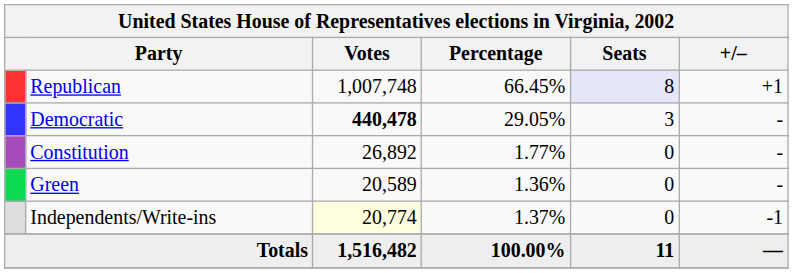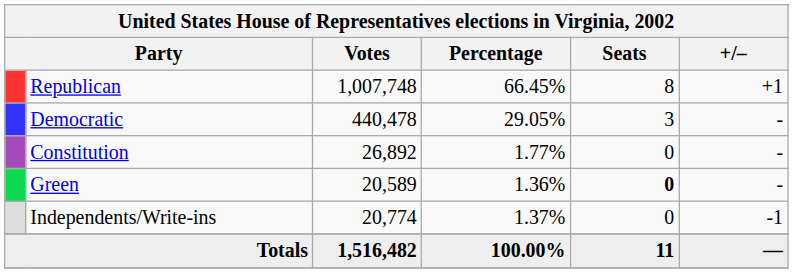(669, 86) lavender background -> (669, 86) no background
(384, 119) bold -> (384, 119) normal
(669, 185) normal -> (669, 185) bold
(389, 218) lightyellow background -> (389, 218) no background
